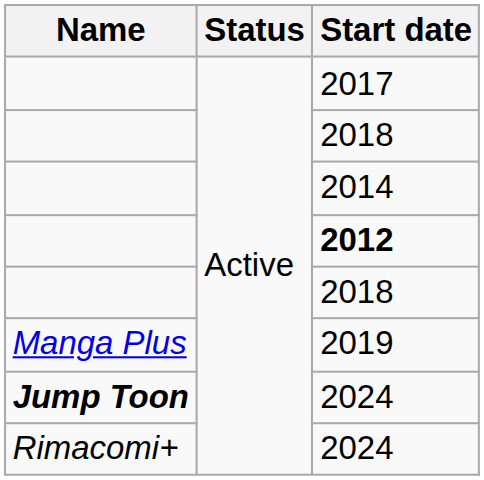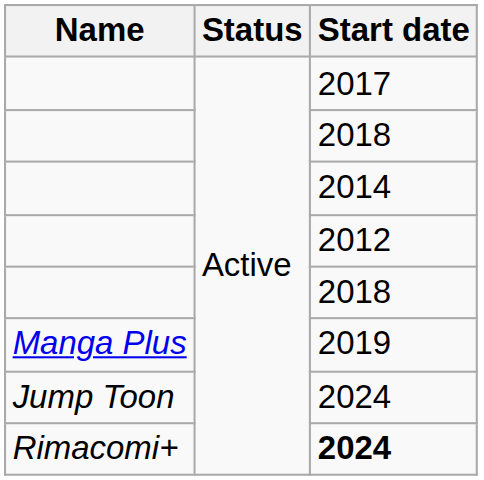(357, 239) bold -> (354, 239) normal
(101, 396) bold -> (94, 396) normal
(357, 448) normal -> (354, 448) bold
